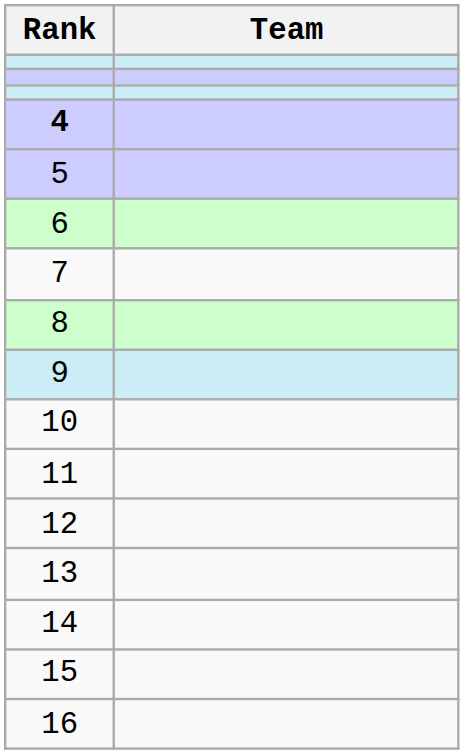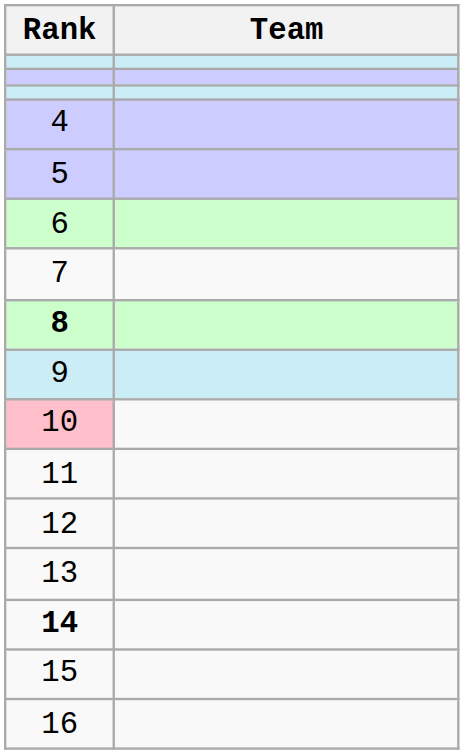(60, 124) bold -> (60, 124) normal
(60, 324) normal -> (60, 324) bold
(60, 424) no background -> (60, 424) pink background
(60, 624) normal -> (60, 624) bold
